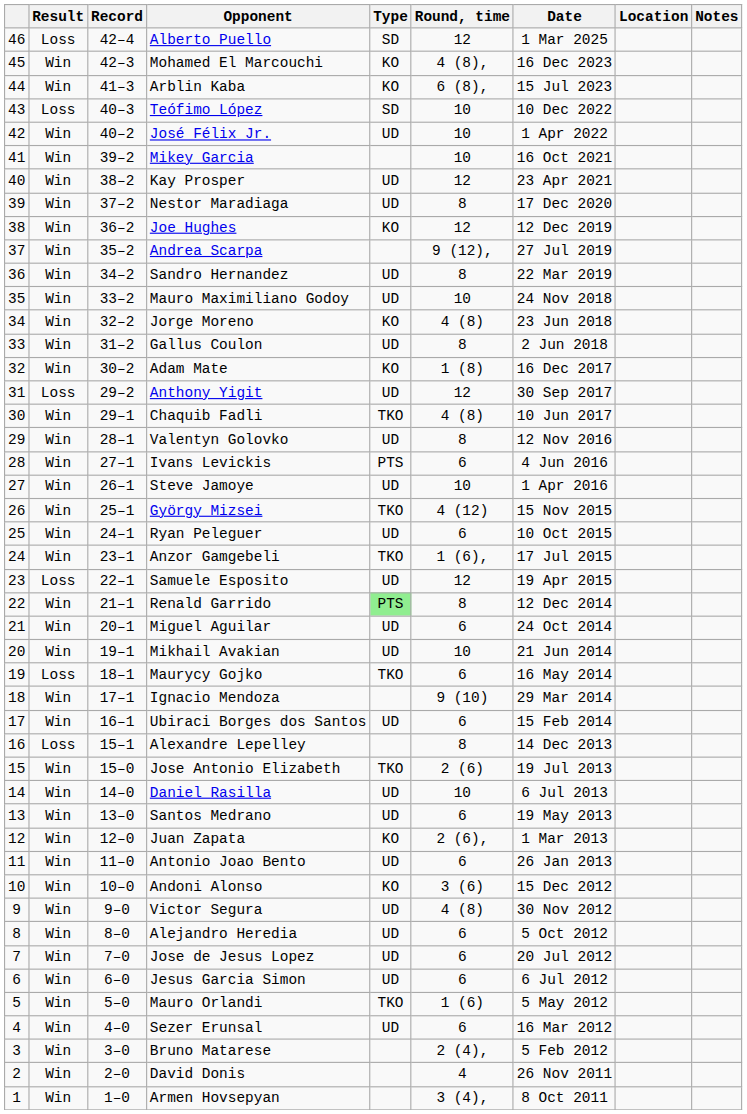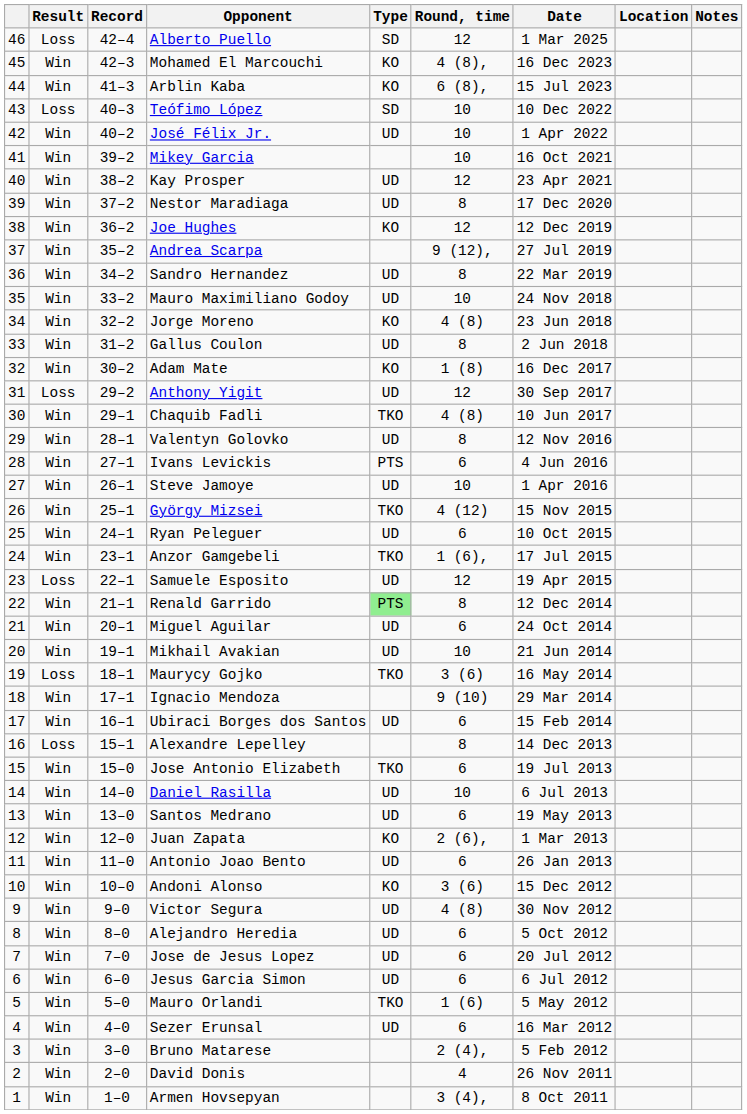(462, 675) 6 -> (462, 675) 3 (6)
(462, 769) 2 (6) -> (462, 769) 6
